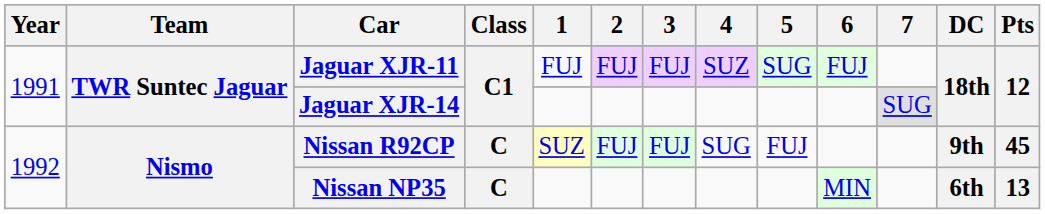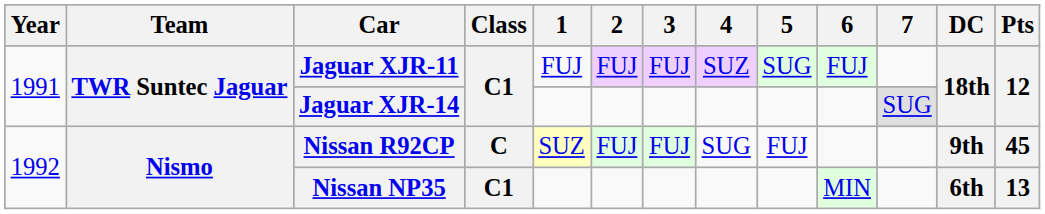(499, 187) C -> (499, 187) C1
